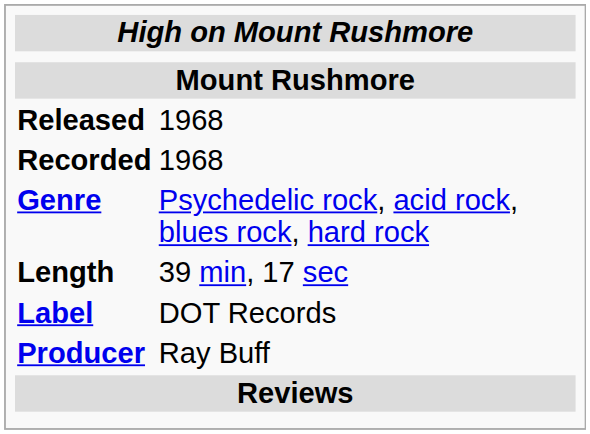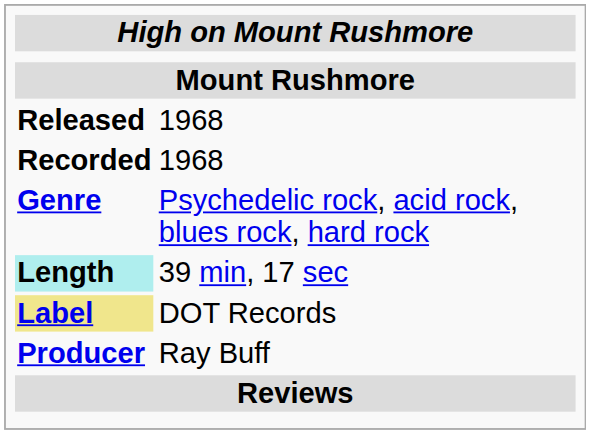(66, 273) no background -> (66, 273) paleturquoise background
(55, 313) no background -> (55, 313) khaki background
